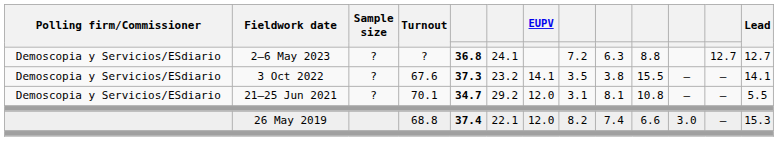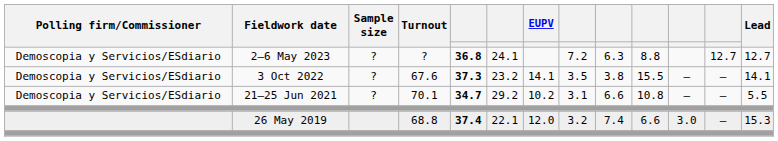(541, 96) 12.0 -> (541, 96) 10.2
(614, 96) 8.1 -> (614, 96) 6.6
(577, 121) 8.2 -> (577, 121) 3.2
